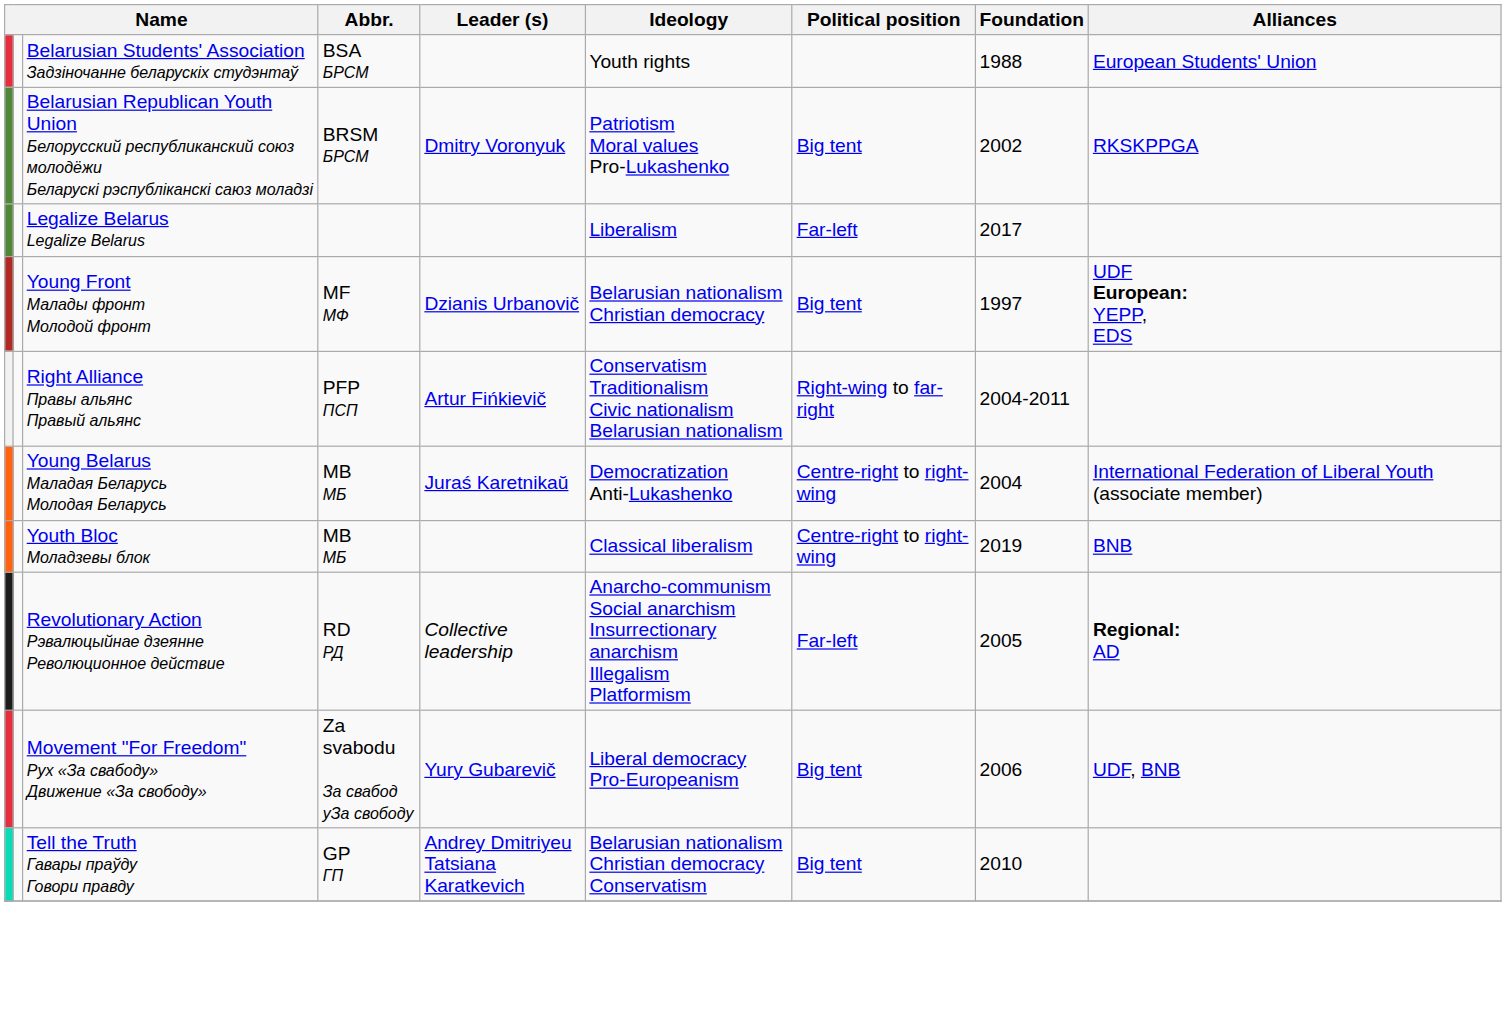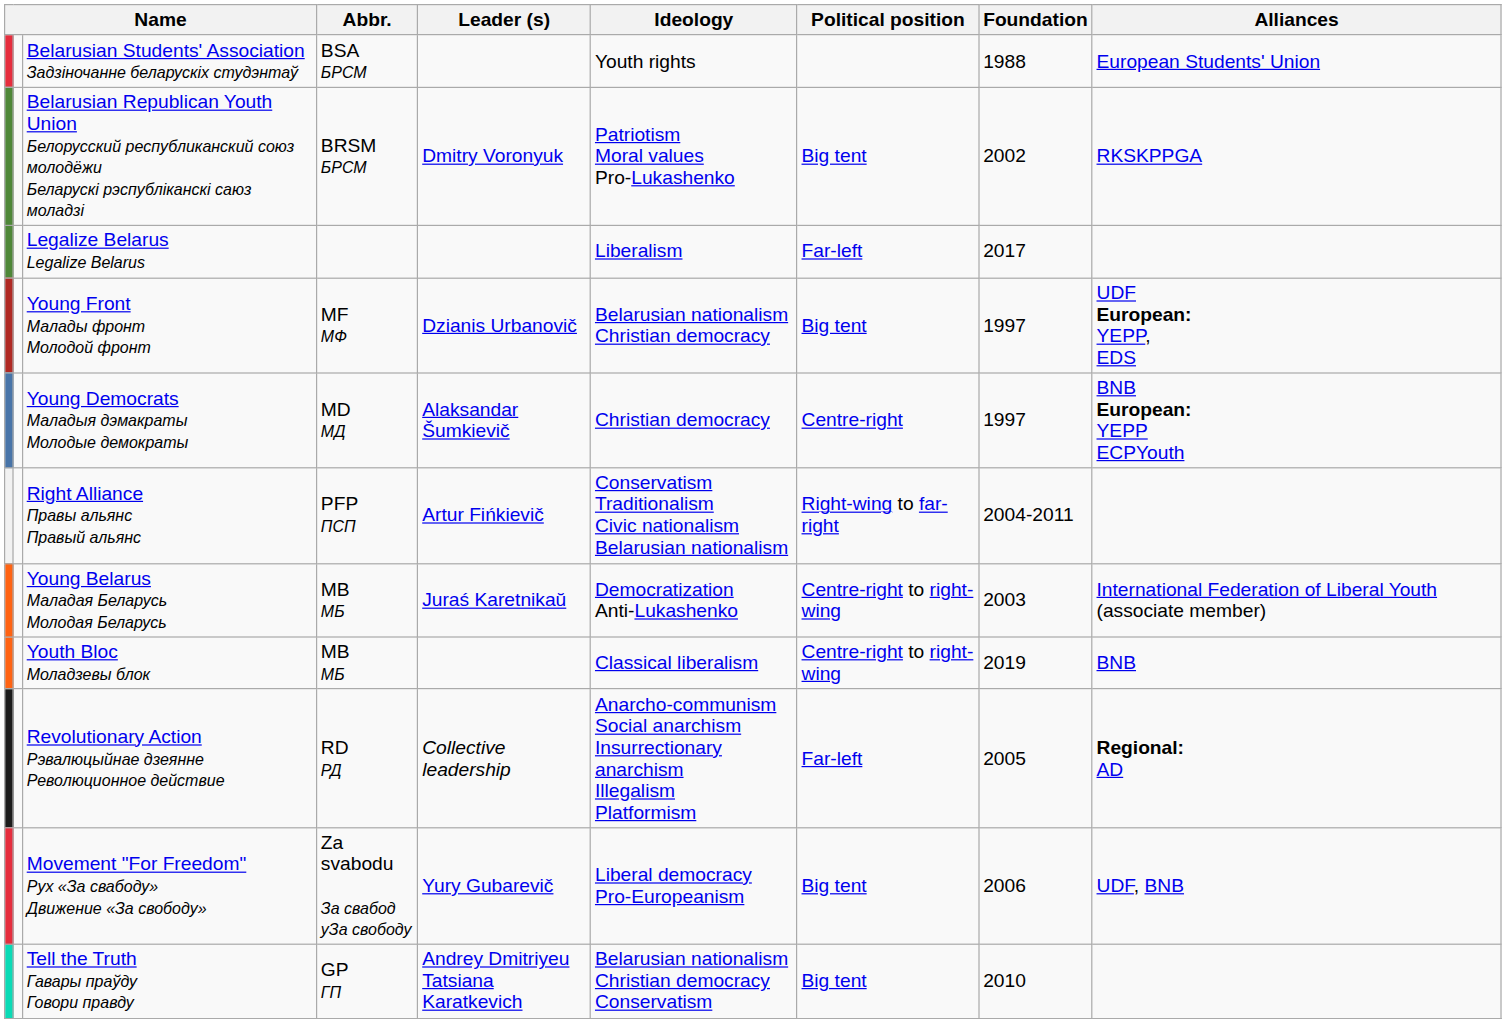+ row: (108, 420)
(1001, 483) 2004 -> (1005, 600) 2003
